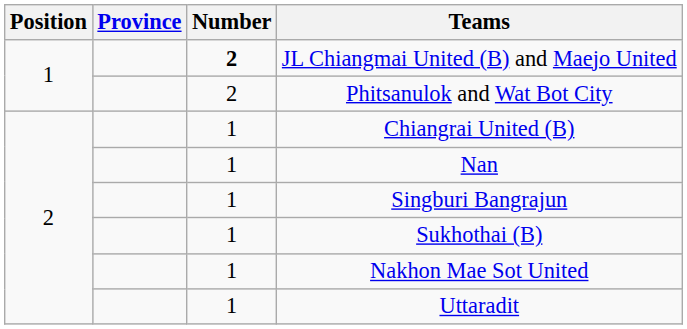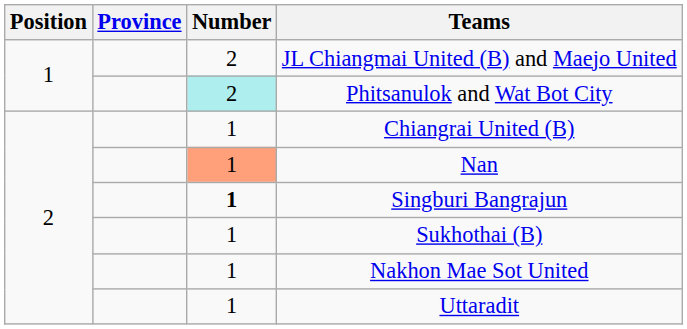(232, 57) bold -> (232, 57) normal
(232, 93) no background -> (232, 93) paleturquoise background
(232, 164) no background -> (232, 164) lightsalmon background
(232, 199) normal -> (232, 199) bold
